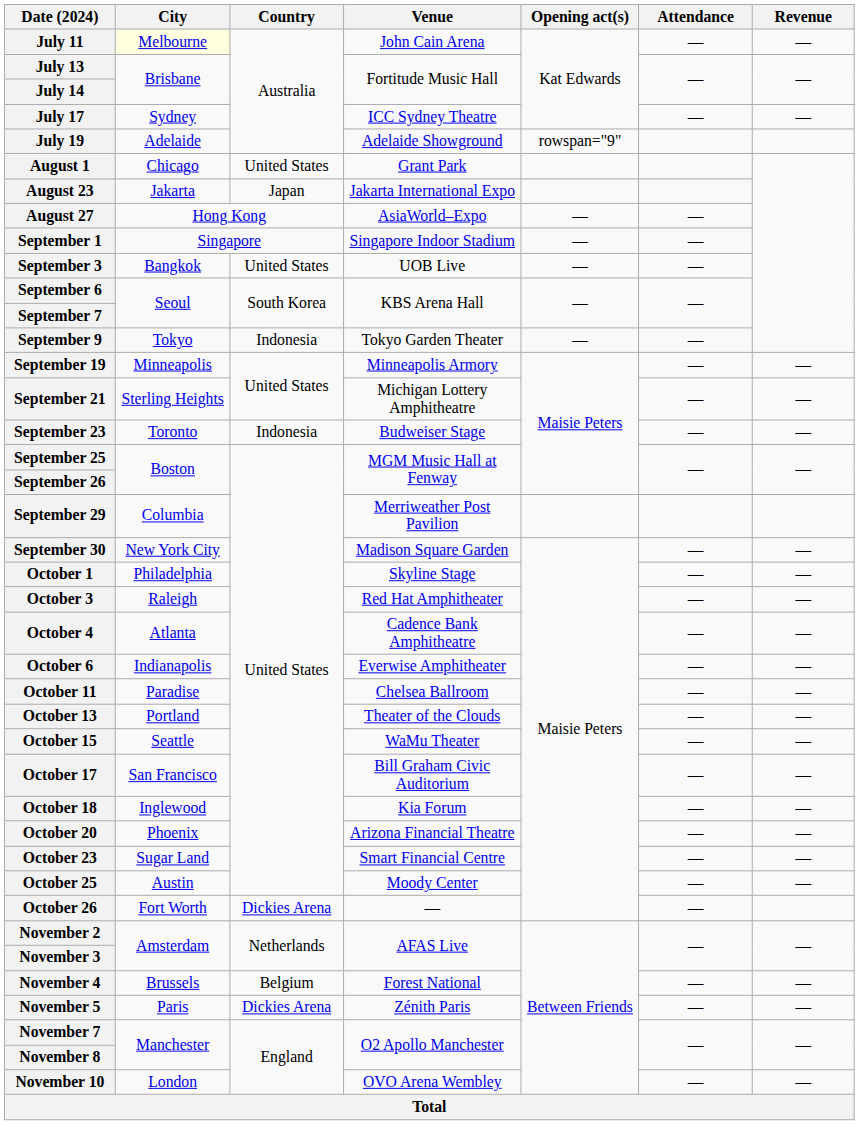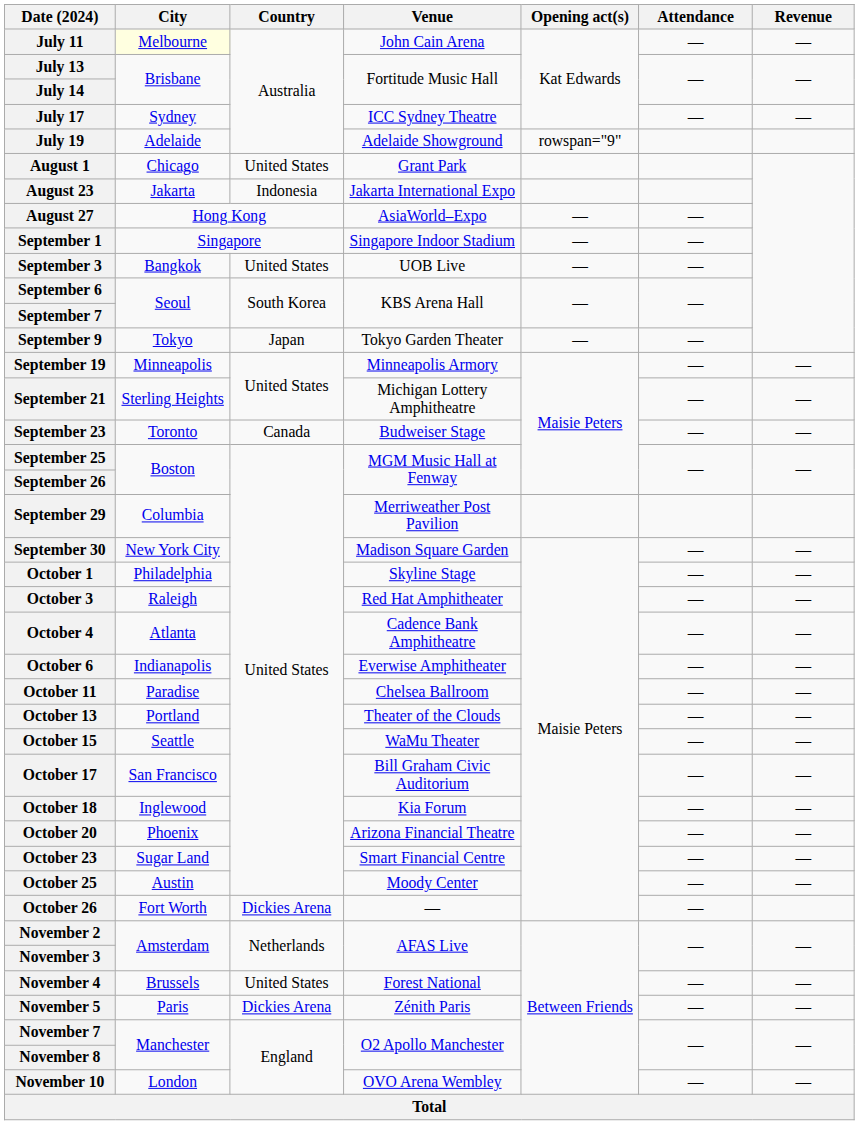(287, 191) Japan -> (287, 191) Indonesia
(287, 340) Indonesia -> (287, 340) Japan
(287, 432) Indonesia -> (287, 432) Canada
(287, 982) Belgium -> (287, 982) United States
